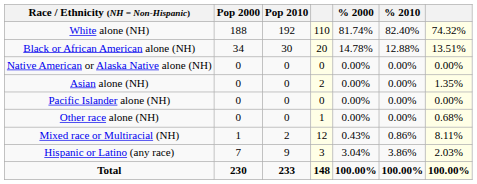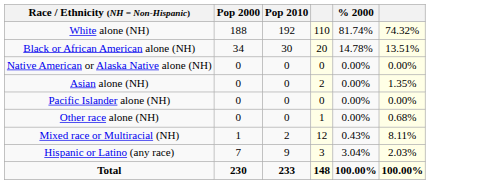- column: (402, 13)
